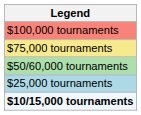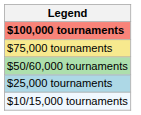(63, 30) normal -> (66, 30) bold
(70, 101) bold -> (67, 101) normal
